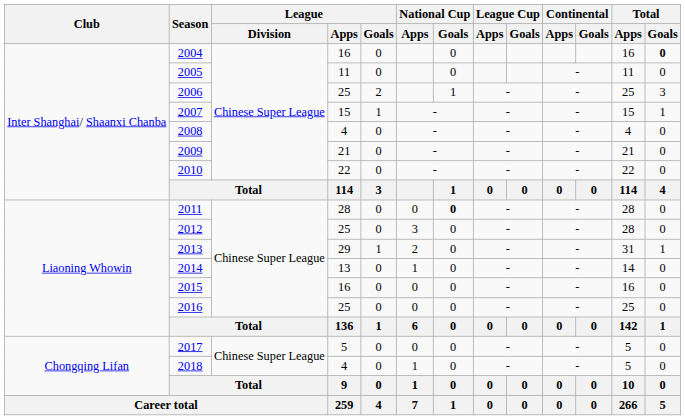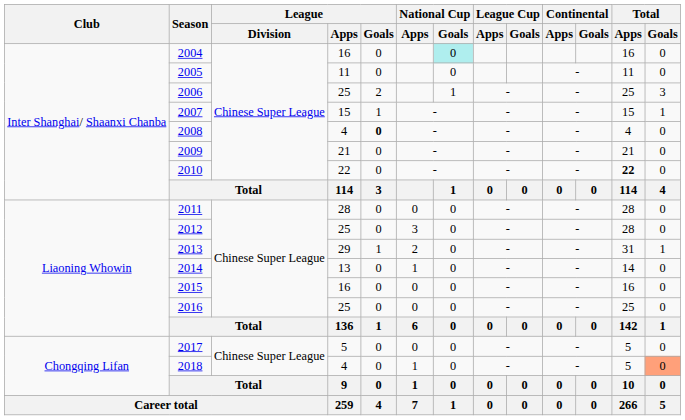(453, 53) no background -> (453, 53) paleturquoise background
(663, 53) bold -> (663, 53) normal
(379, 131) normal -> (379, 131) bold
(628, 170) normal -> (628, 170) bold
(453, 209) bold -> (453, 209) normal
(663, 365) no background -> (663, 365) lightsalmon background
